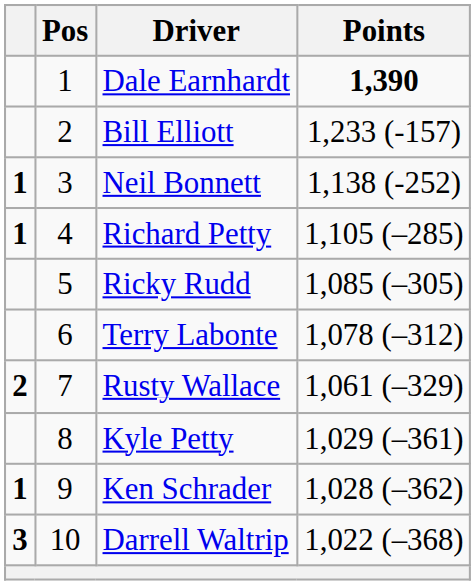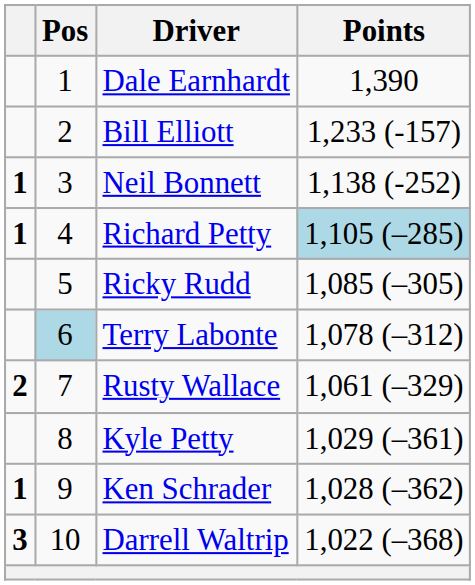(384, 81) bold -> (384, 81) normal
(384, 233) no background -> (384, 233) lightblue background
(65, 335) no background -> (65, 335) lightblue background
